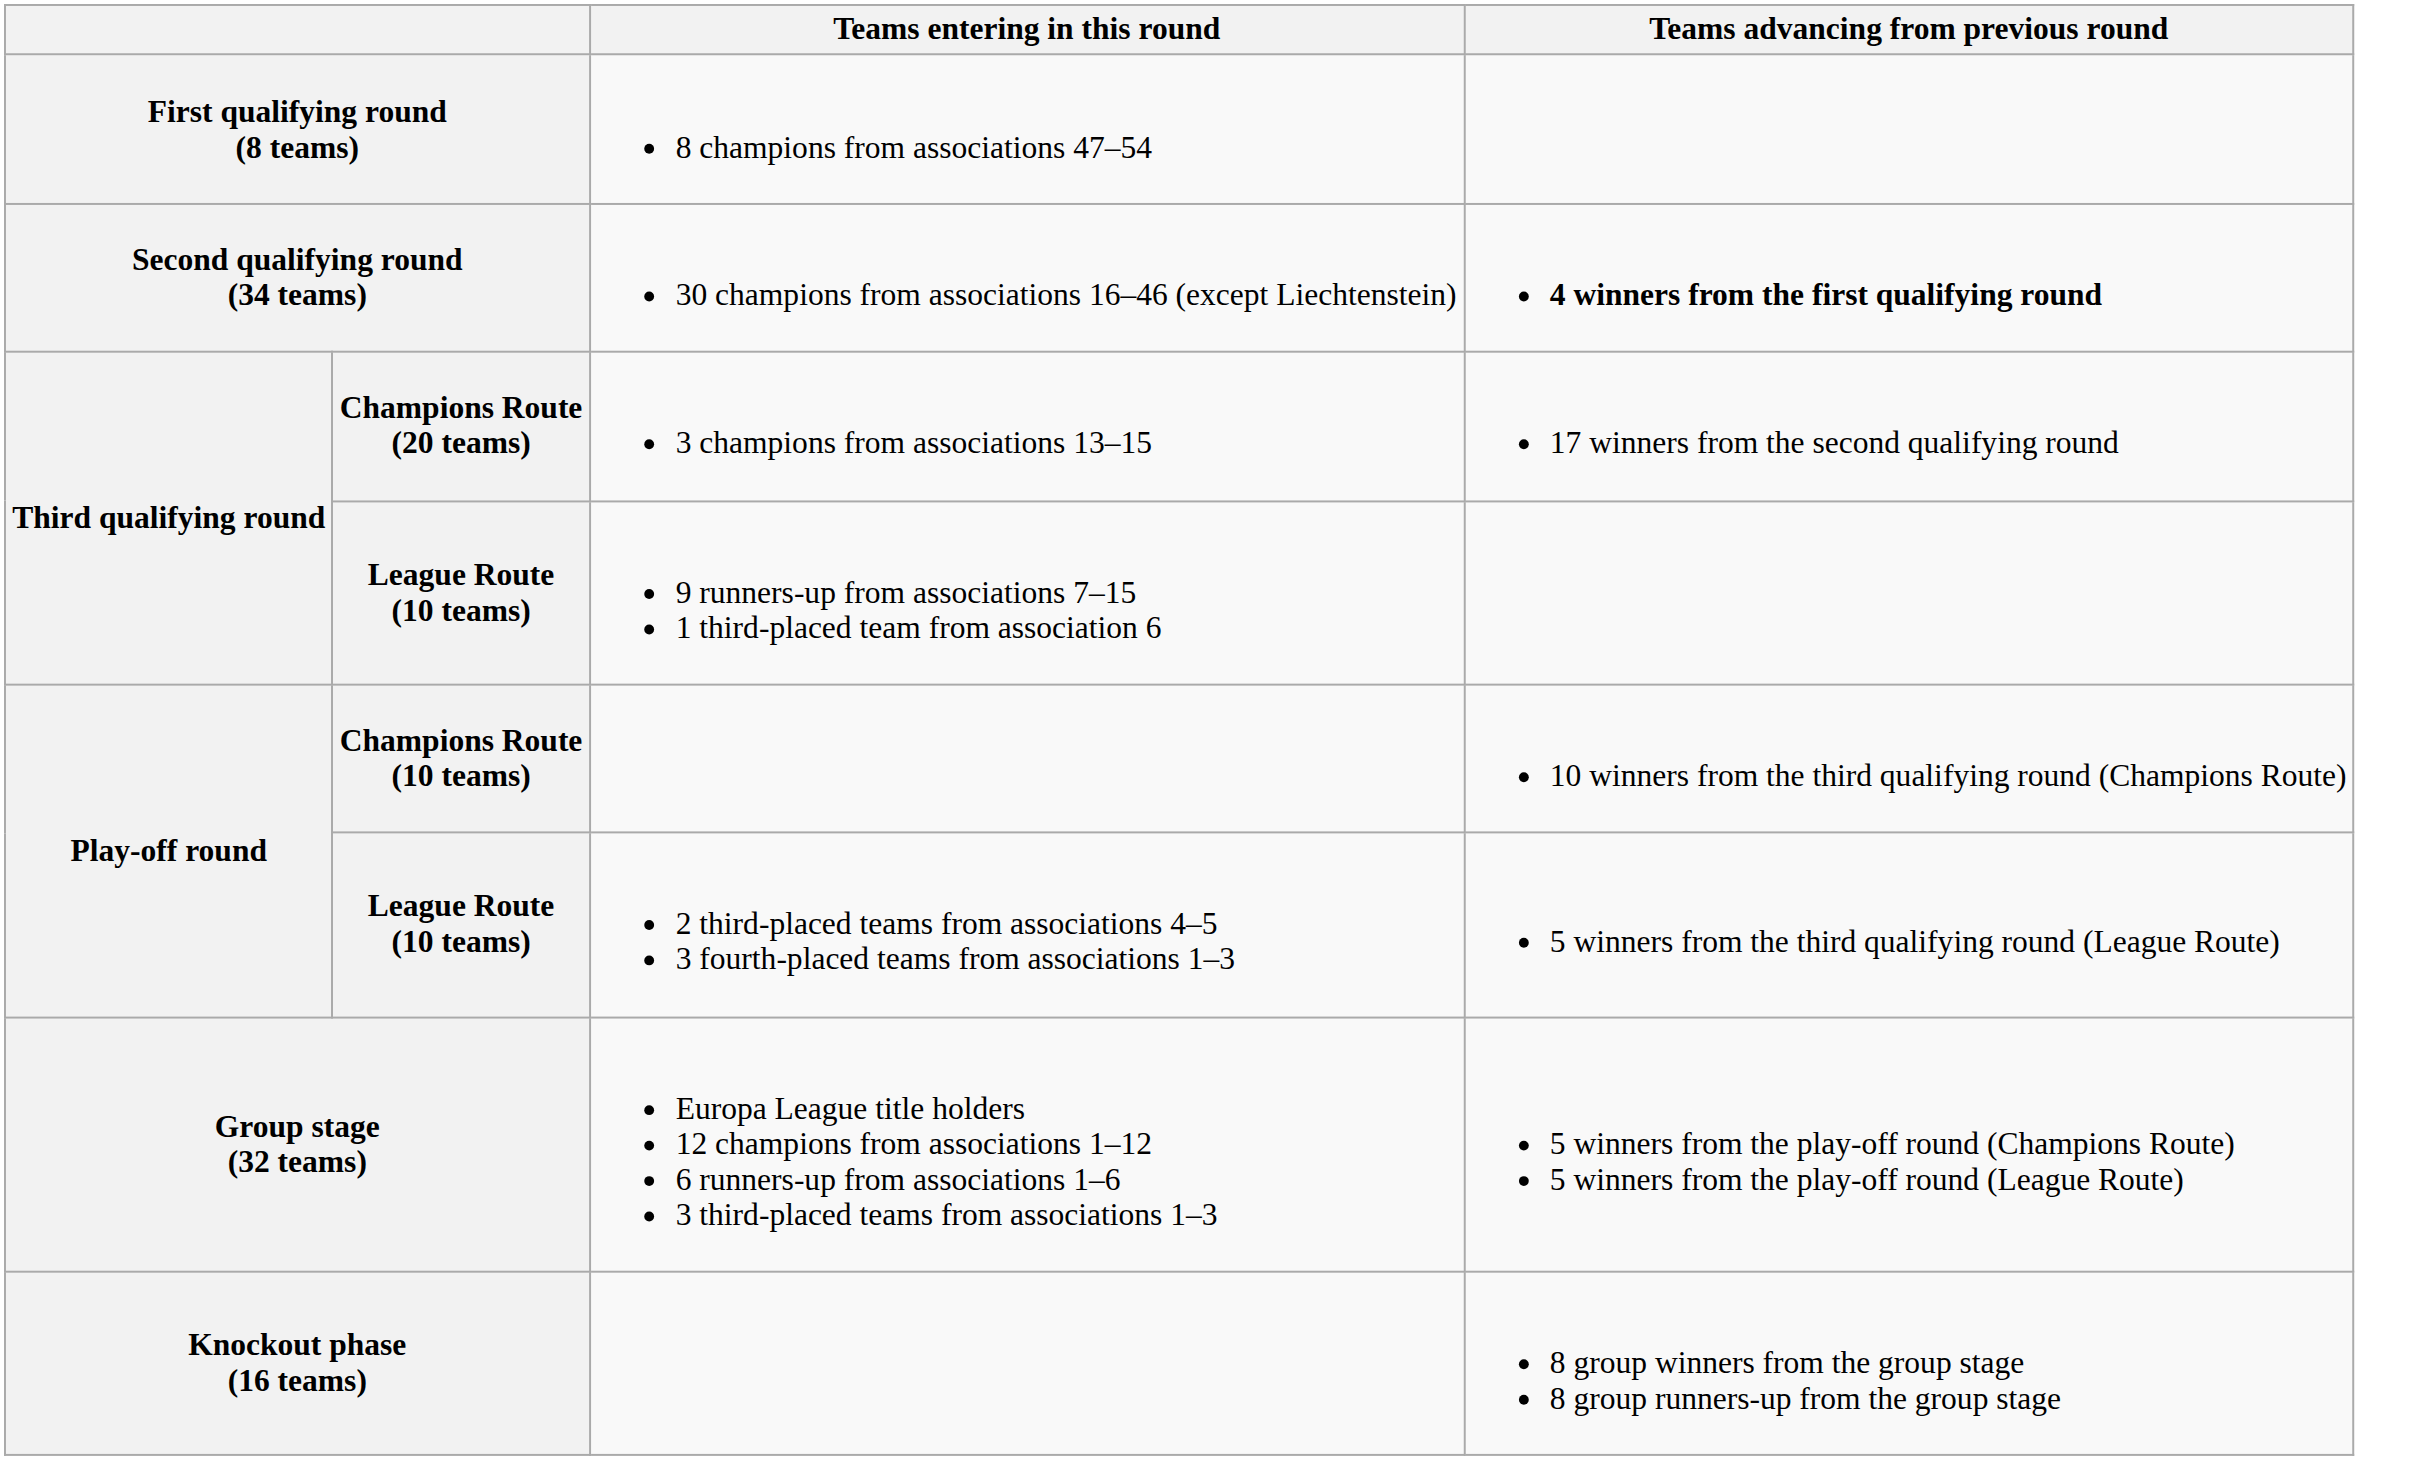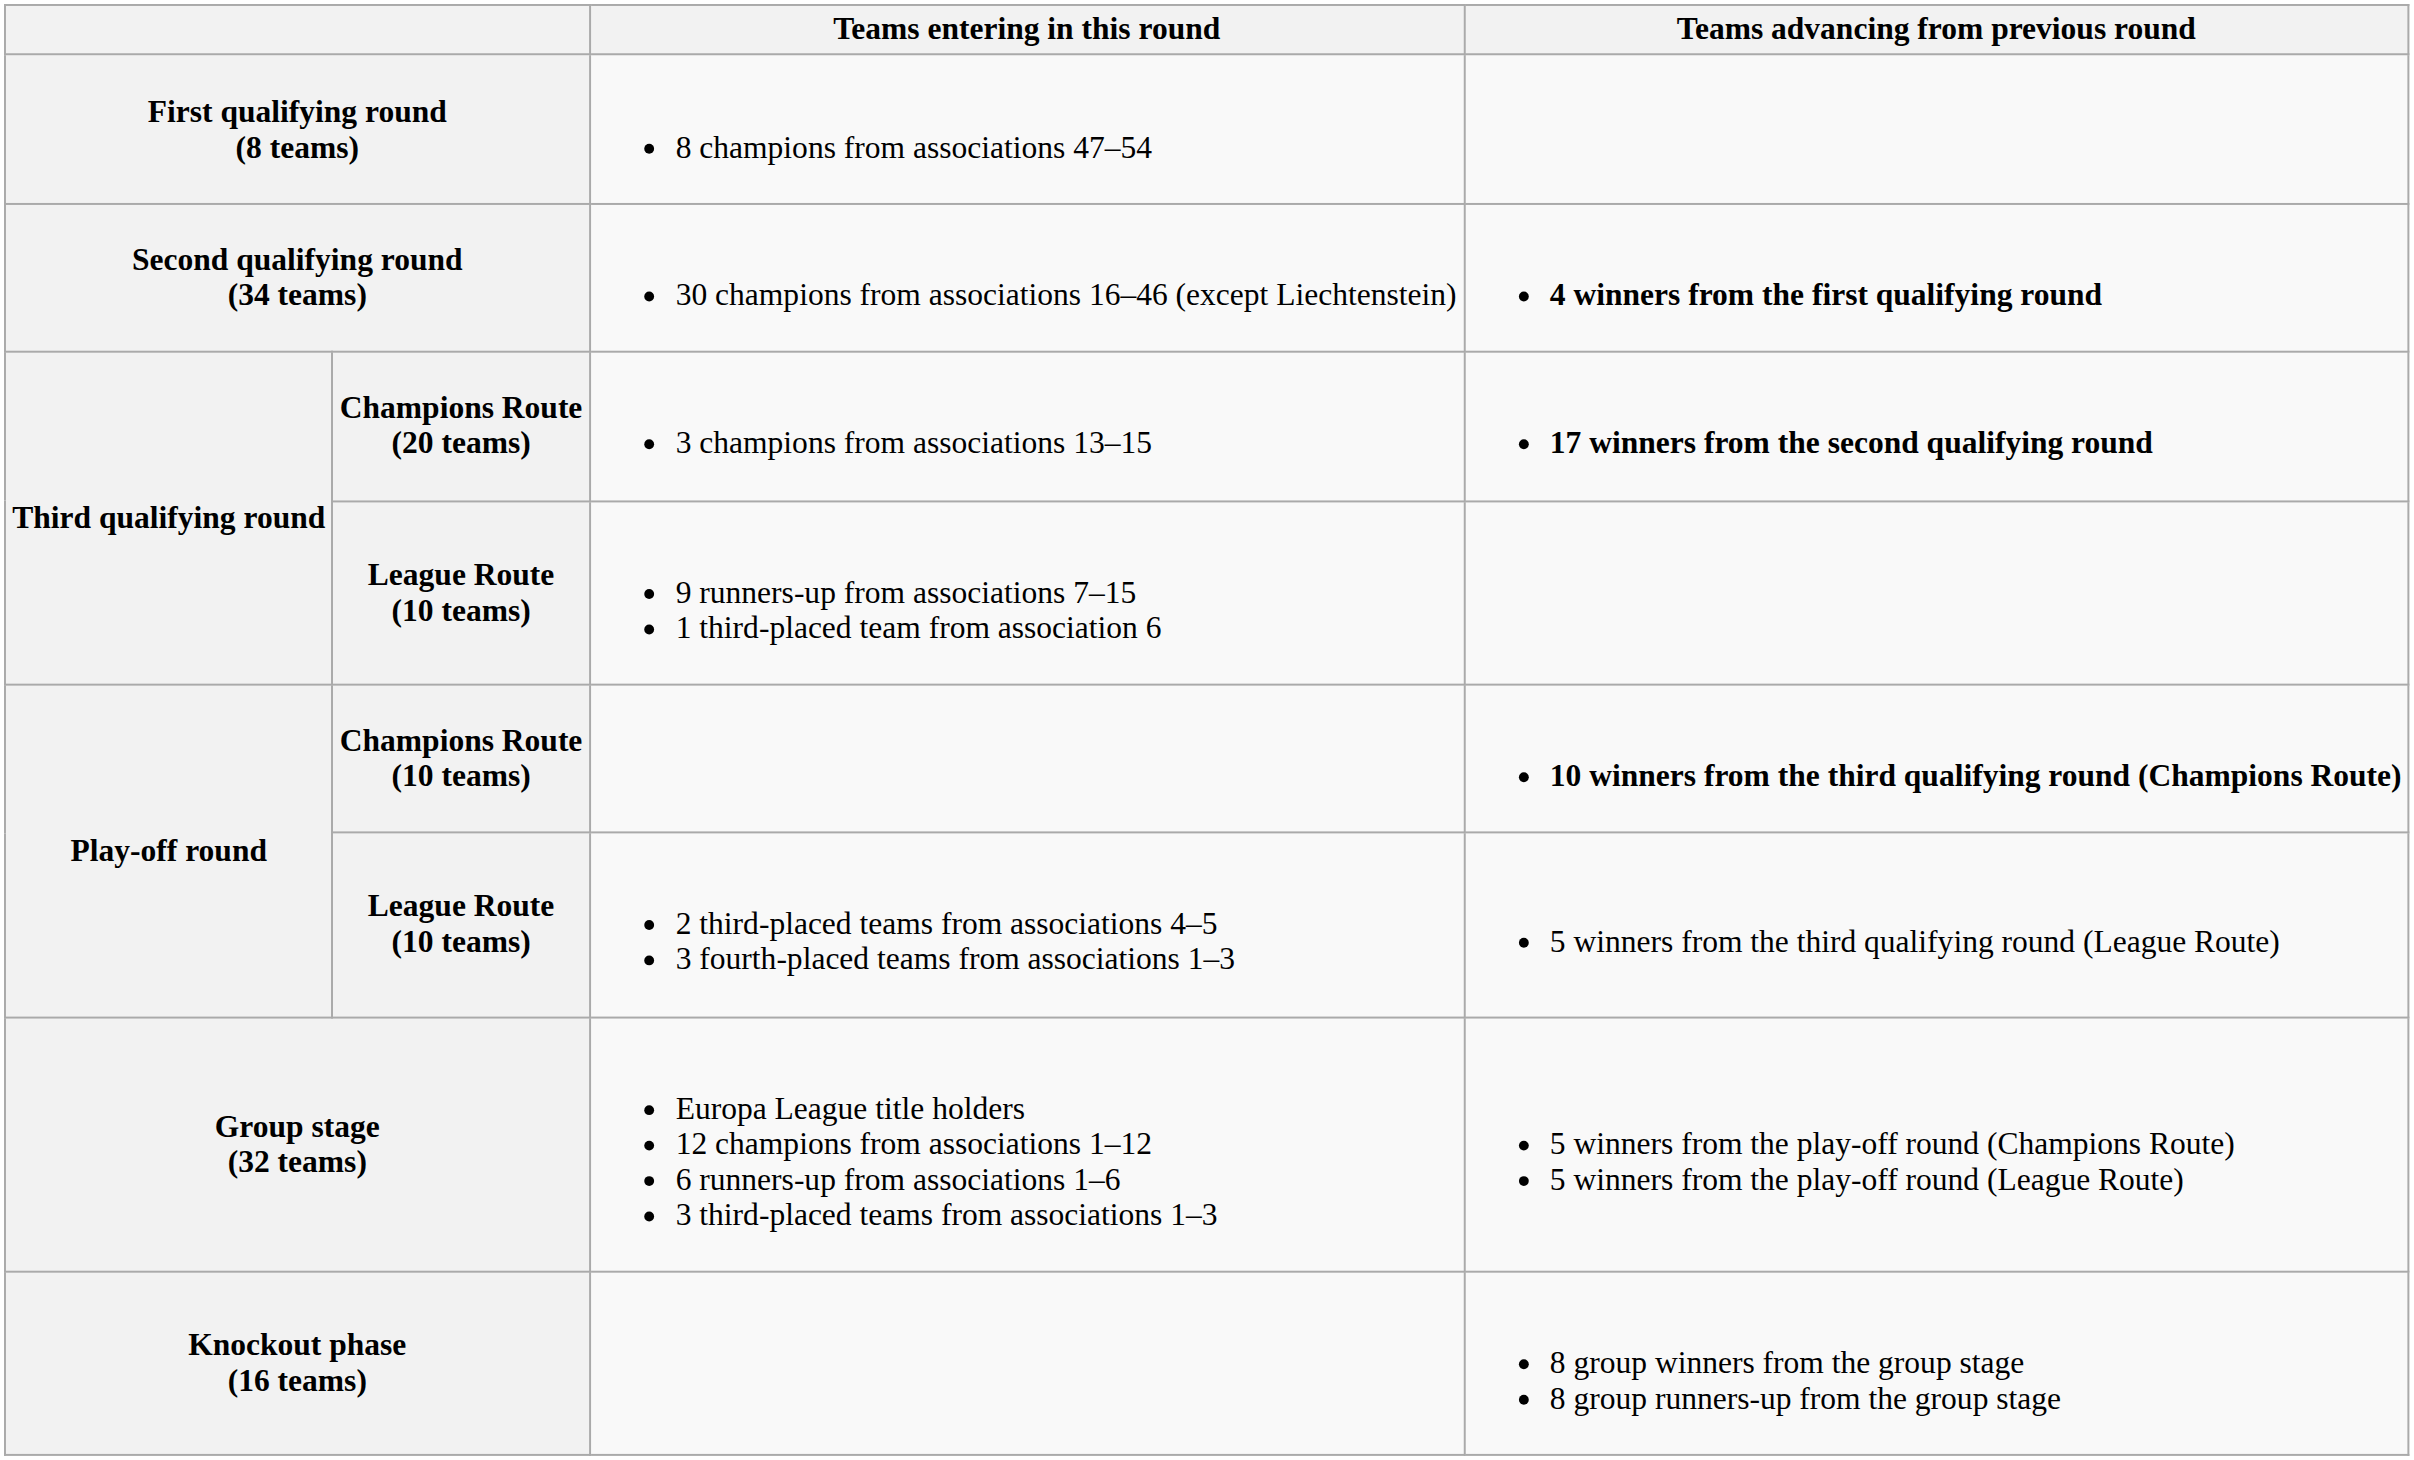(1909, 444) normal -> (1936, 444) bold
(1909, 776) normal -> (1936, 776) bold
